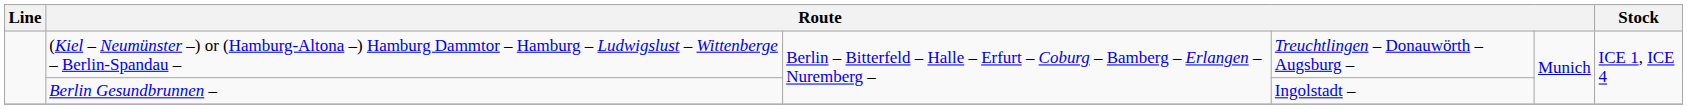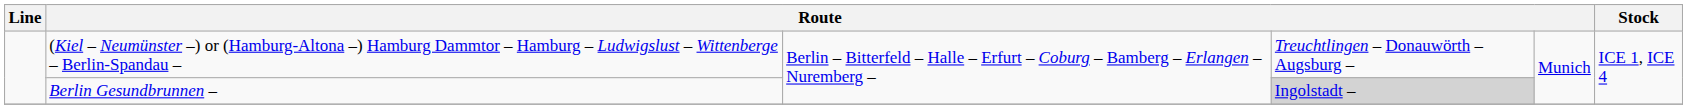(1315, 90) no background -> (1315, 90) lightgrey background
